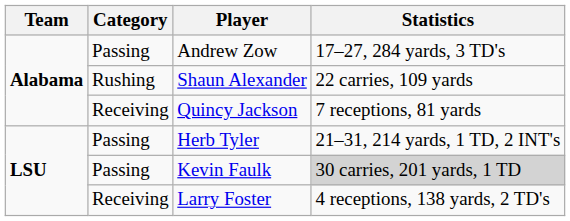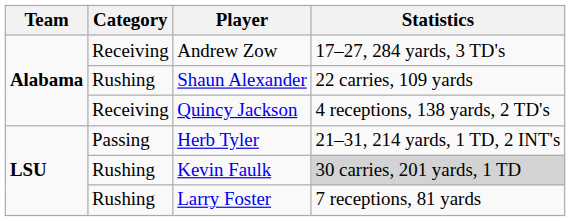(121, 50) Passing -> (130, 50) Receiving
(398, 110) 7 receptions, 81 yards -> (433, 110) 4 receptions, 138 yards, 2 TD's
(121, 170) Passing -> (123, 170) Rushing
(130, 200) Receiving -> (123, 200) Rushing
(433, 200) 4 receptions, 138 yards, 2 TD's -> (398, 200) 7 receptions, 81 yards
